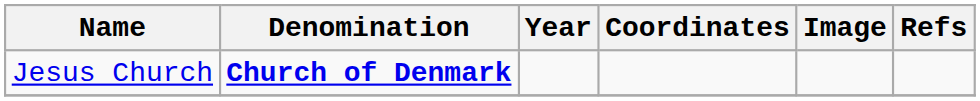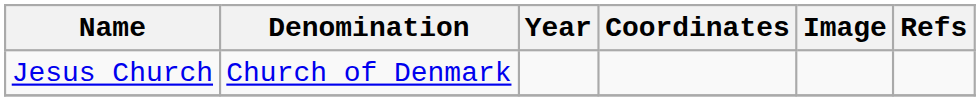(369, 73) bold -> (369, 73) normal
